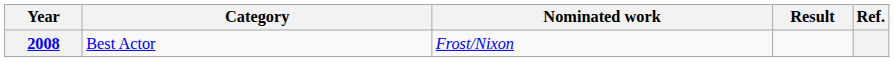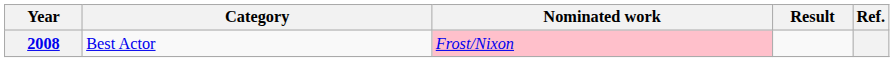(475, 43) no background -> (475, 43) pink background
